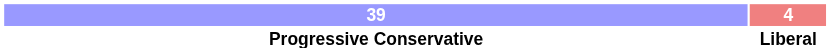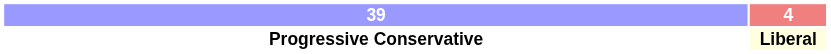(788, 39) no background -> (788, 39) lightyellow background
